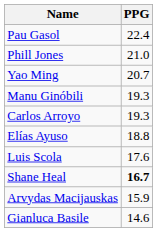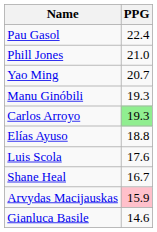(138, 116) no background -> (138, 116) lightgreen background
(138, 177) bold -> (138, 177) normal
(138, 197) no background -> (138, 197) pink background
